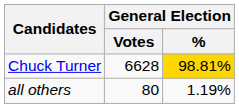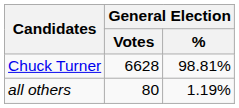(205, 66) gold background -> (205, 66) no background
